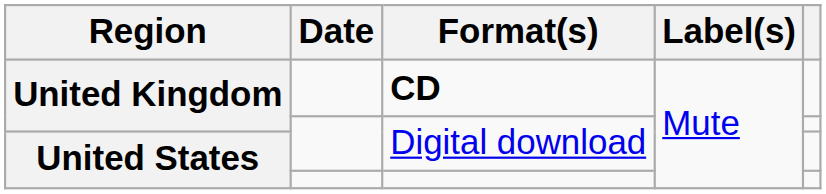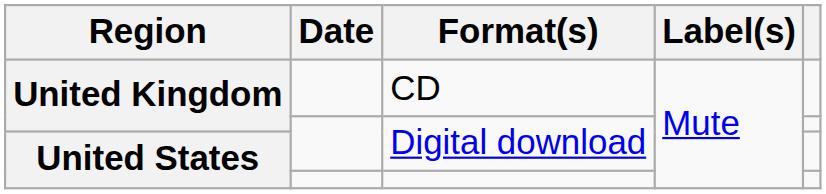(415, 87) bold -> (415, 87) normal
